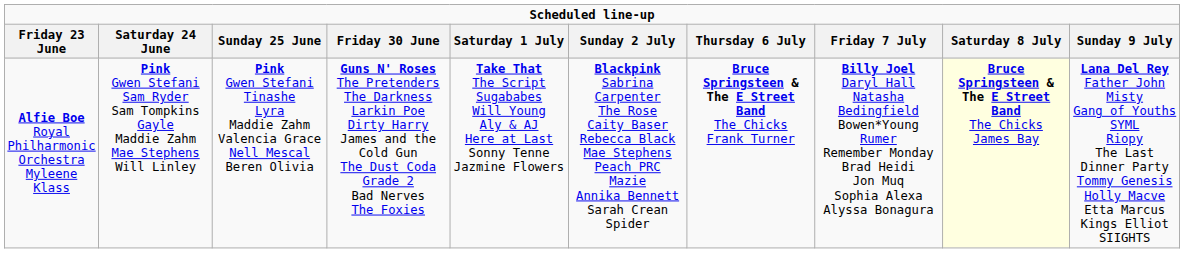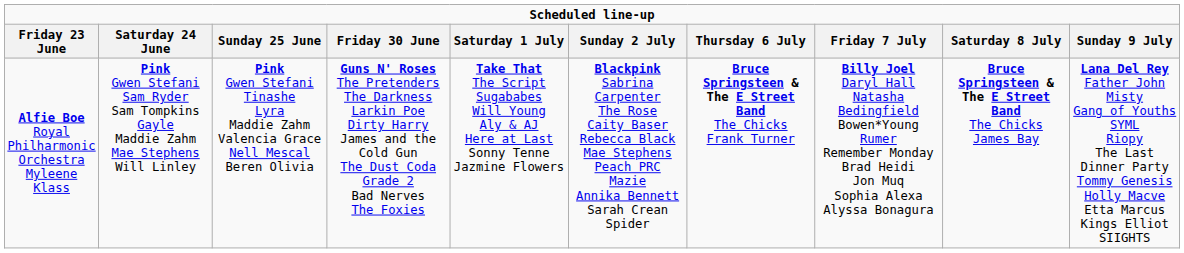(1006, 104) lightyellow background -> (1006, 104) no background
